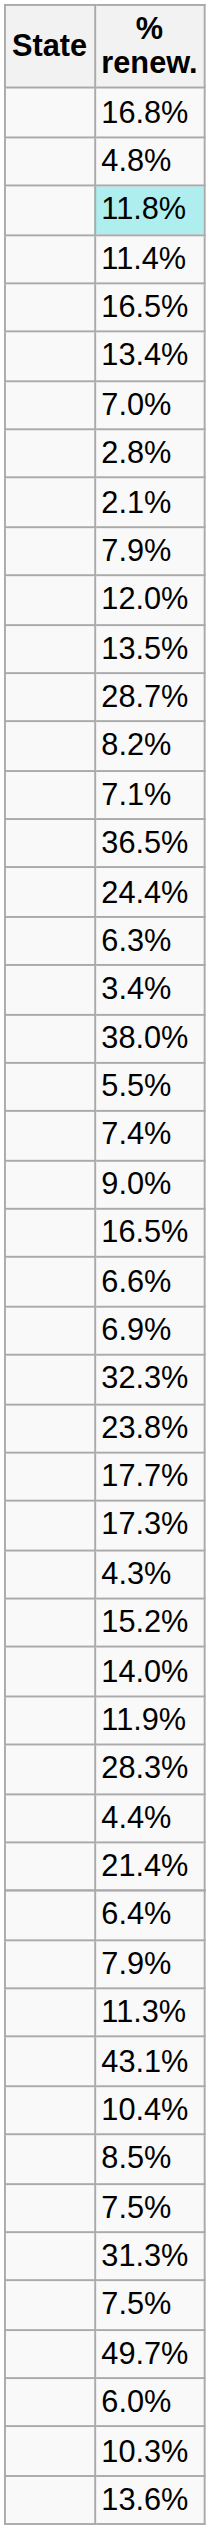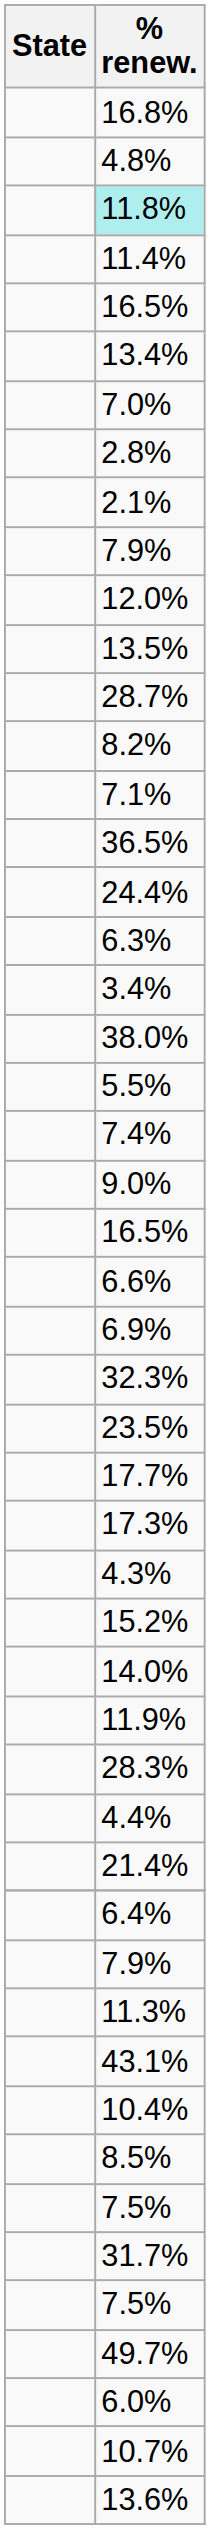(145, 1427) 23.8% -> (145, 1427) 23.5%
(145, 2255) 31.3% -> (145, 2255) 31.7%
(145, 2450) 10.3% -> (145, 2450) 10.7%
